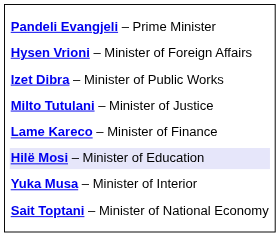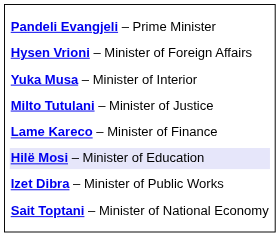(117, 79) Izet Dibra – Minister of Public Works -> (104, 79) Yuka Musa – Minister of Interior
(104, 184) Yuka Musa – Minister of Interior -> (117, 184) Izet Dibra – Minister of Public Works
